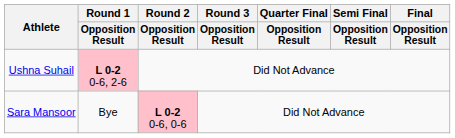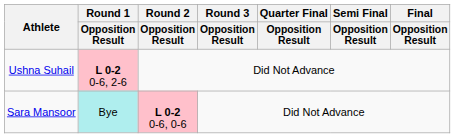(108, 112) no background -> (108, 112) paleturquoise background
